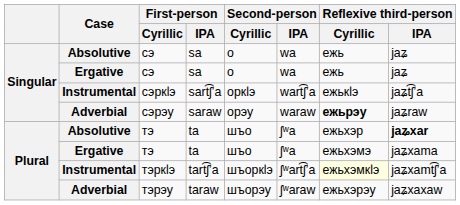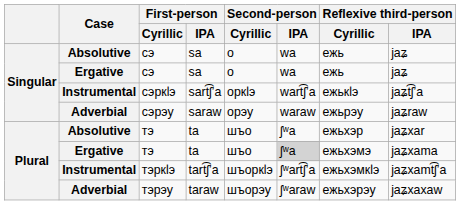(344, 111) bold -> (343, 111) normal
(410, 131) bold -> (408, 131) normal
(288, 151) no background -> (288, 151) lightgrey background
(351, 170) lightyellow background -> (351, 170) no background
